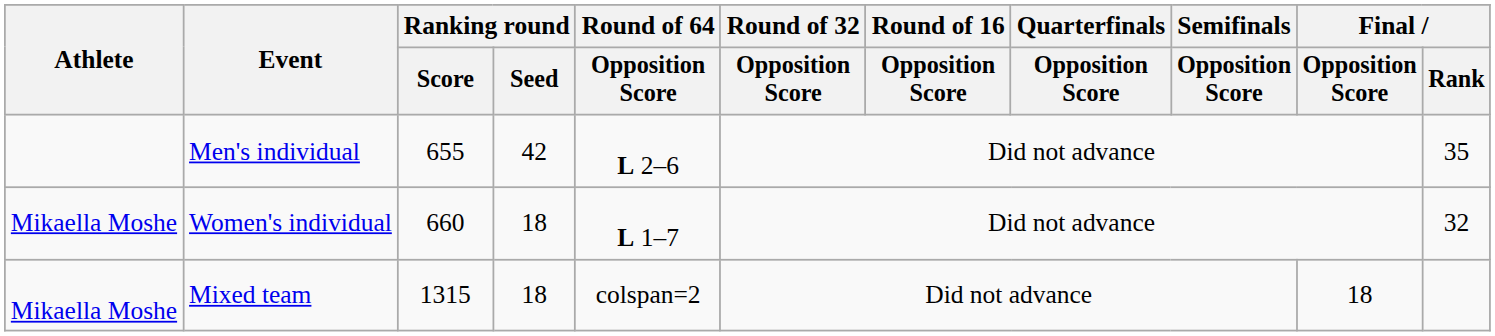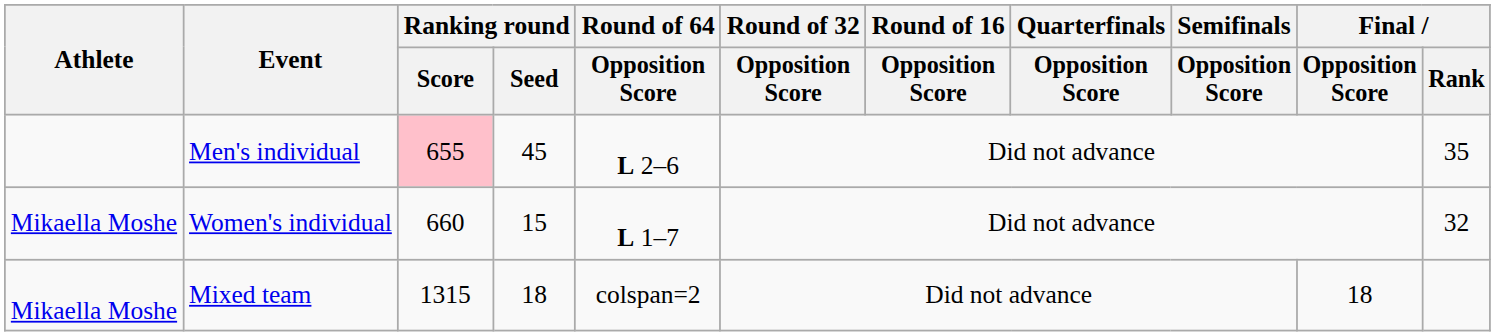(445, 151) no background -> (445, 151) pink background
(534, 151) 42 -> (534, 151) 45
(534, 223) 18 -> (534, 223) 15
